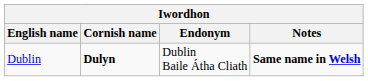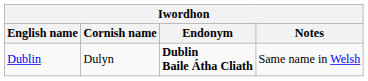(99, 59) bold -> (99, 59) normal
(205, 59) normal -> (208, 59) bold
(307, 59) bold -> (309, 59) normal
